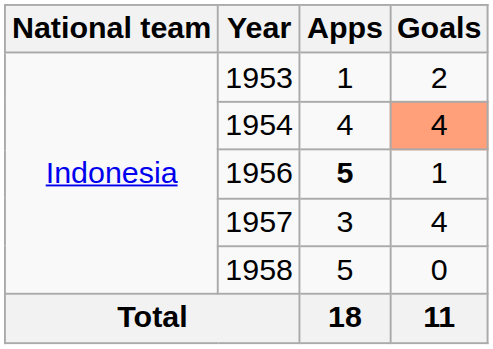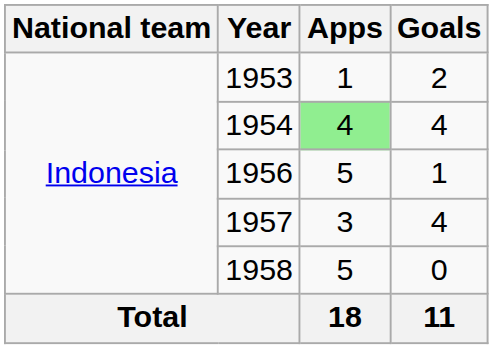(345, 125) no background -> (345, 125) lightgreen background
(439, 125) lightsalmon background -> (439, 125) no background
(345, 173) bold -> (345, 173) normal
